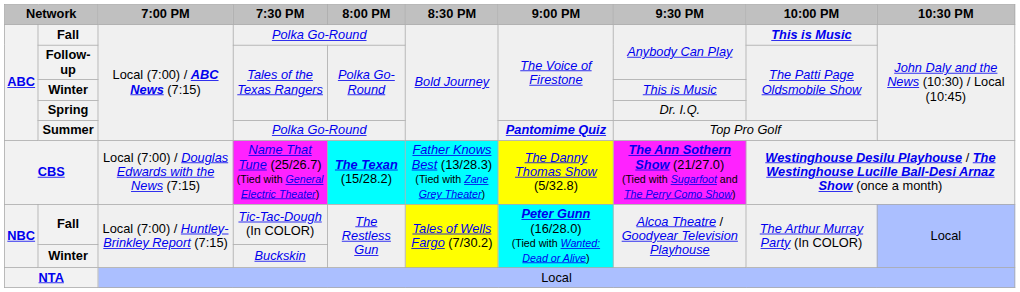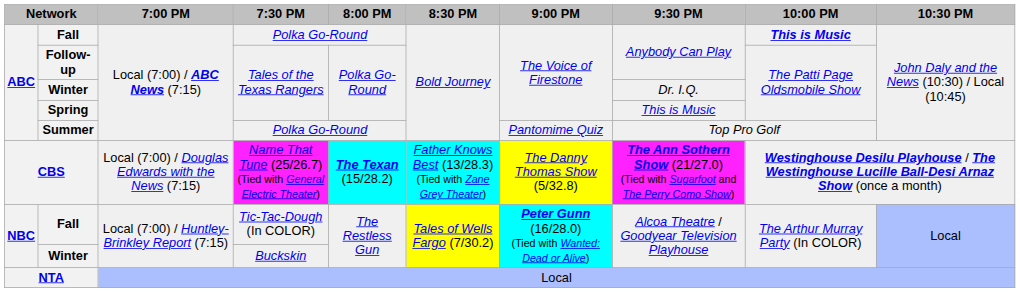(680, 89) This is Music -> (679, 89) Dr. I.Q.
(680, 110) Dr. I.Q. -> (679, 110) This is Music
(556, 130) bold -> (556, 130) normal
